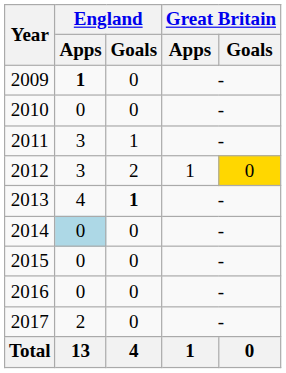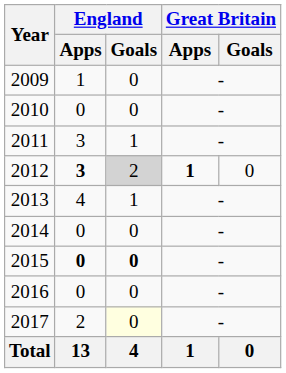(81, 79) bold -> (81, 79) normal
(81, 170) normal -> (81, 170) bold
(134, 170) no background -> (134, 170) lightgrey background
(190, 170) normal -> (190, 170) bold
(249, 170) gold background -> (249, 170) no background
(134, 200) bold -> (134, 200) normal
(81, 230) lightblue background -> (81, 230) no background
(81, 261) normal -> (81, 261) bold
(134, 261) normal -> (134, 261) bold
(134, 321) no background -> (134, 321) lightyellow background
